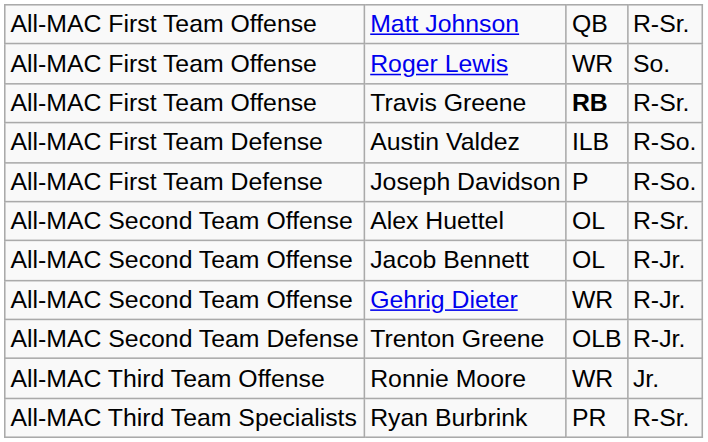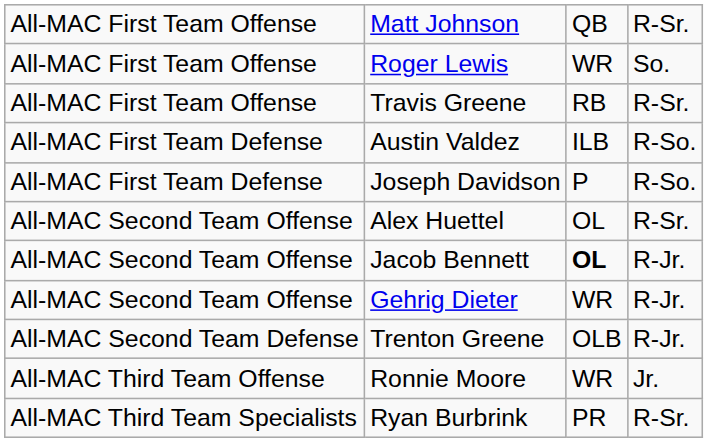(590, 102) bold -> (589, 102) normal
(588, 260) normal -> (589, 260) bold
